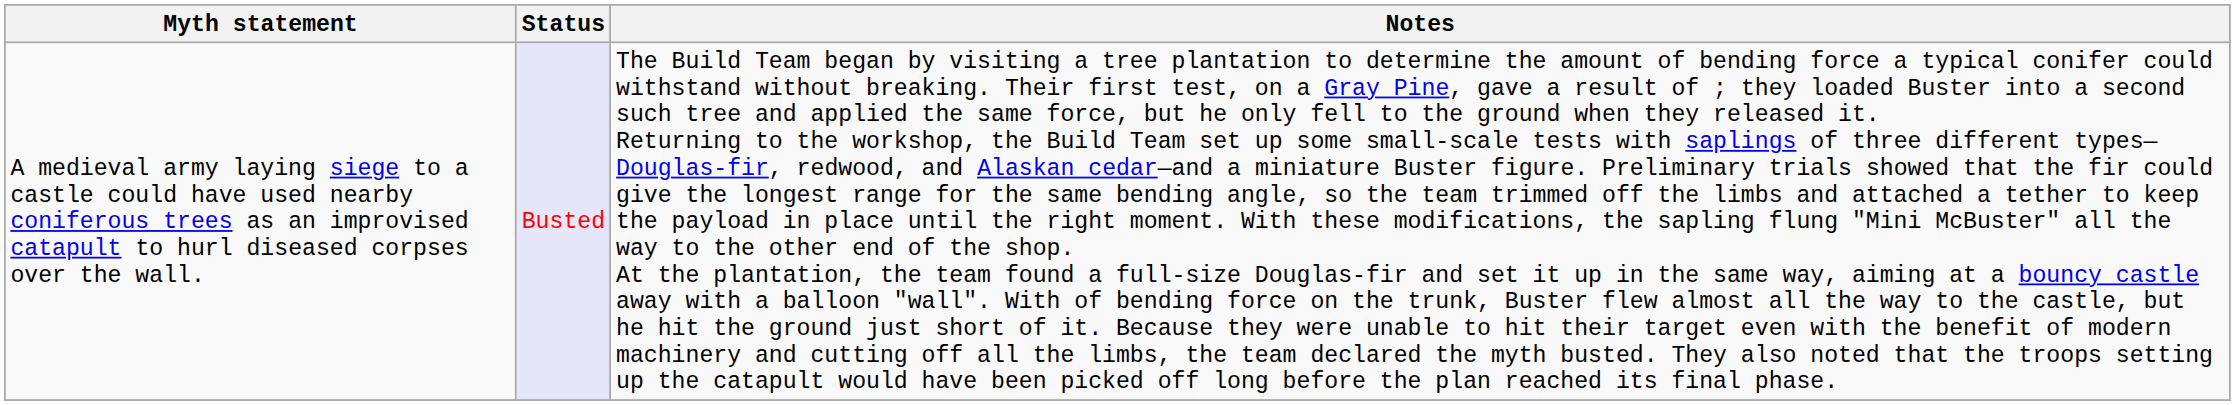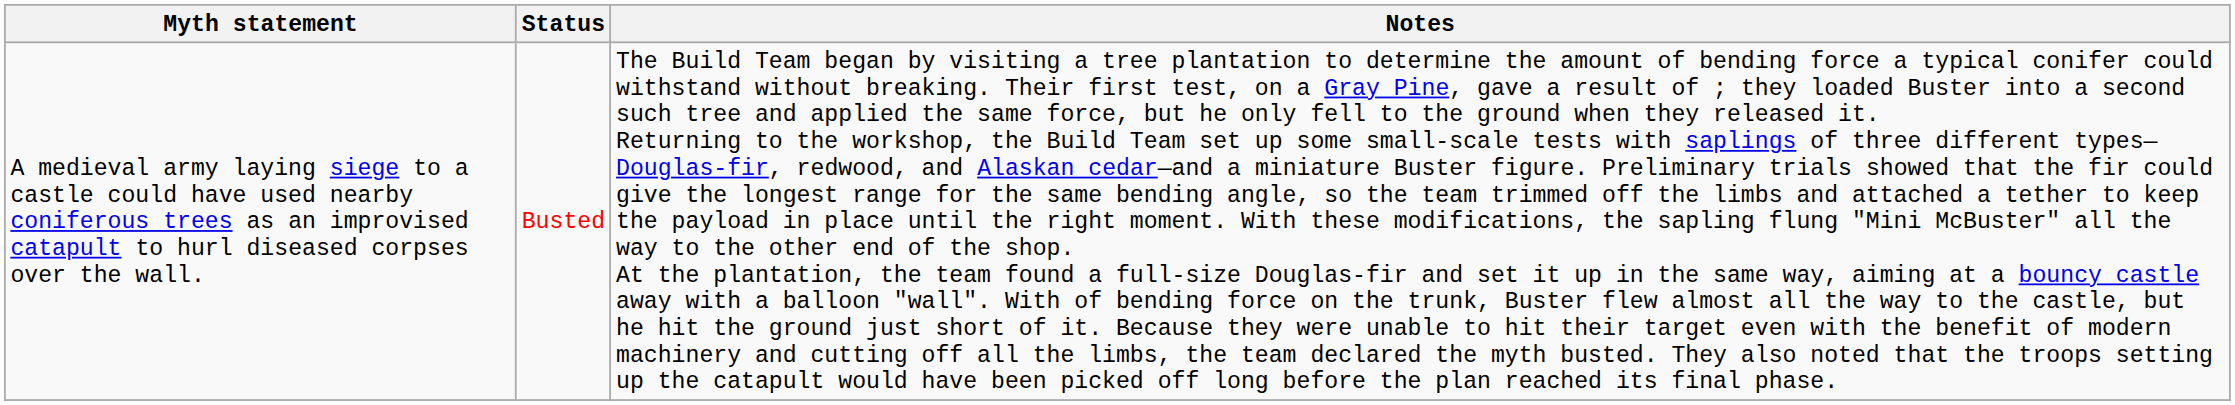(563, 222) lavender background -> (563, 222) no background
